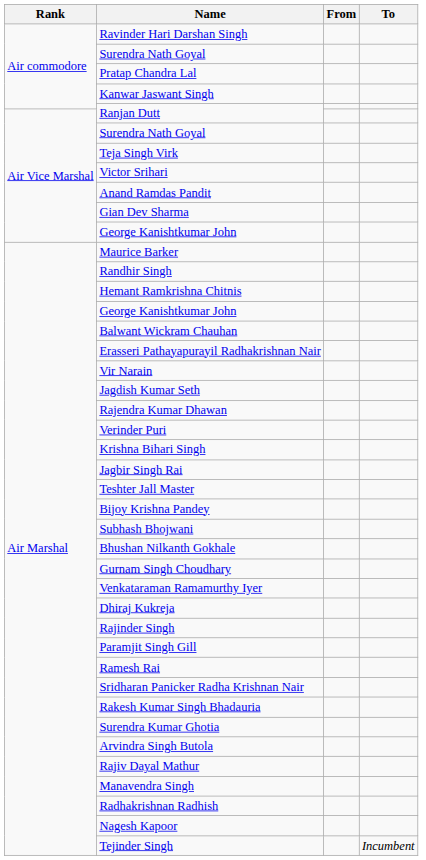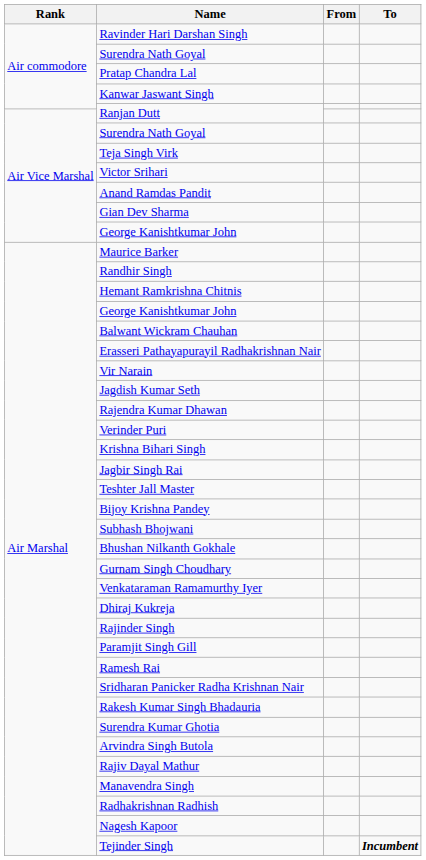(388, 845) normal -> (390, 845) bold
